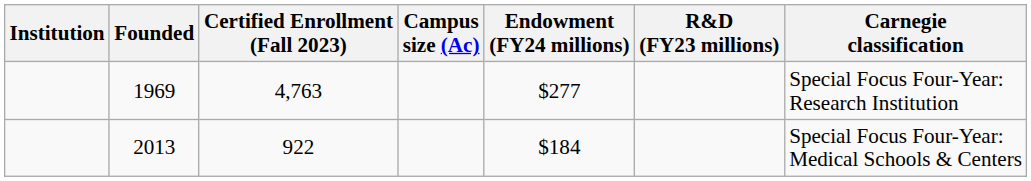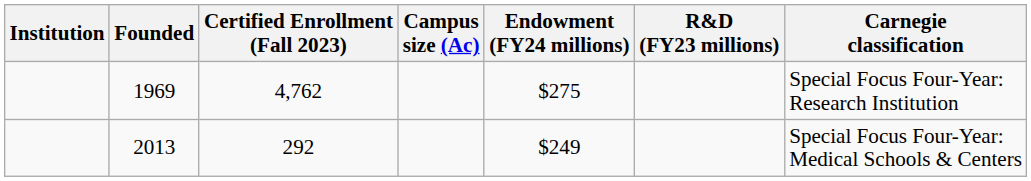(298, 90) 4,763 -> (298, 90) 4,762
(559, 90) $277 -> (559, 90) $275
(298, 147) 922 -> (298, 147) 292
(559, 147) $184 -> (559, 147) $249
